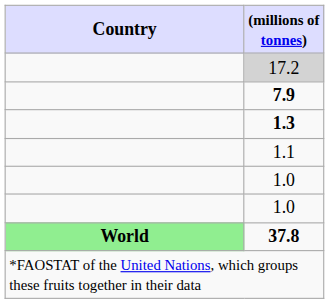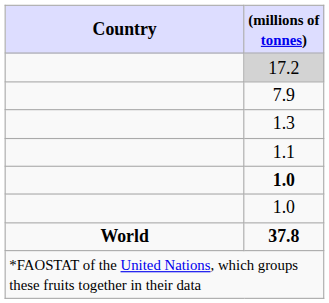(284, 95) bold -> (284, 95) normal
(284, 123) bold -> (284, 123) normal
(284, 180) normal -> (284, 180) bold
(125, 236) lightgreen background -> (125, 236) no background
